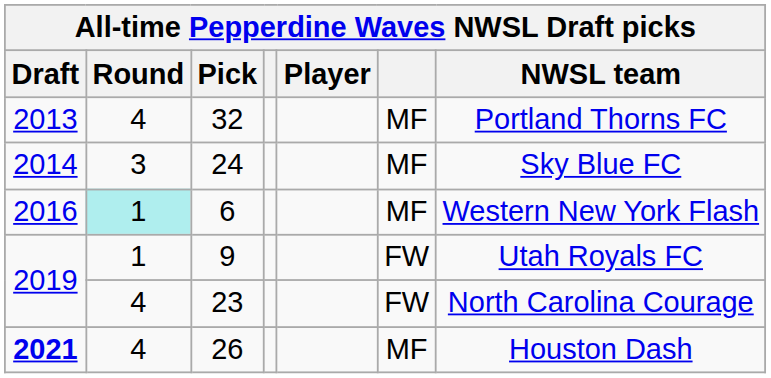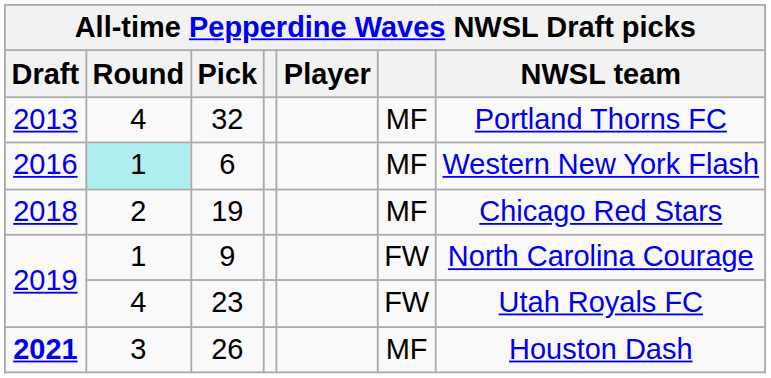- row: (227, 165)
+ row: (227, 211)
(601, 257) Utah Royals FC -> (601, 257) North Carolina Courage
(601, 303) North Carolina Courage -> (601, 303) Utah Royals FC
(138, 348) 4 -> (138, 348) 3
